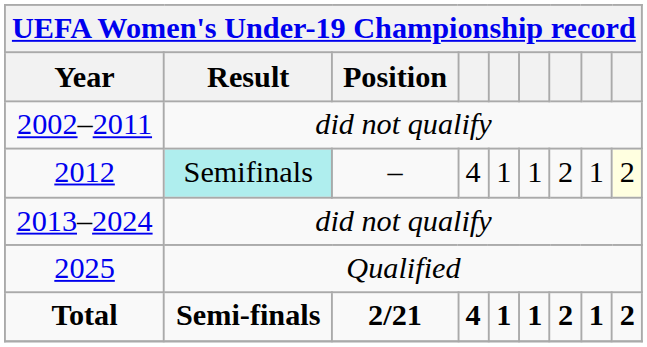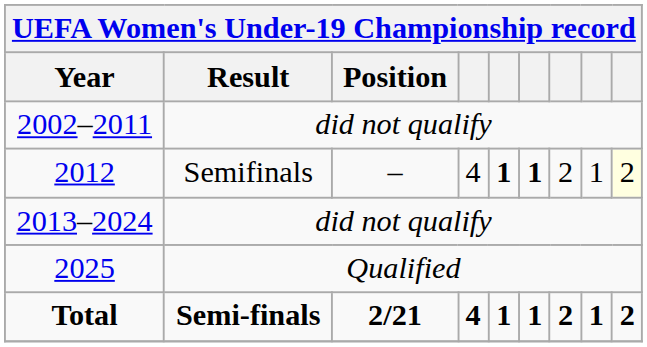(248, 172) paleturquoise background -> (248, 172) no background
(504, 172) normal -> (504, 172) bold
(535, 172) normal -> (535, 172) bold
